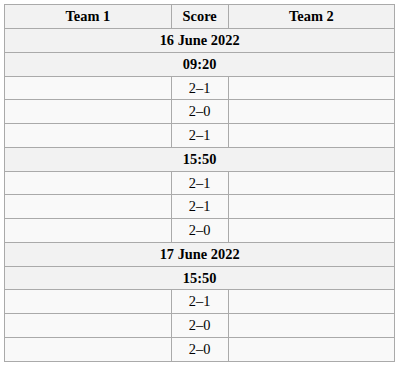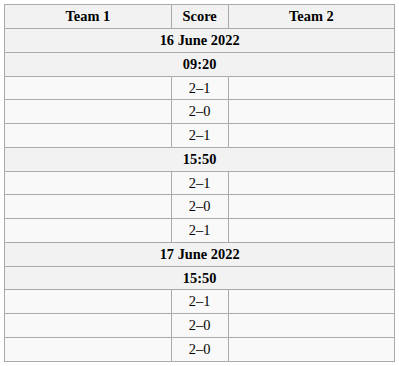(200, 206) 2–1 -> (200, 206) 2–0
(200, 230) 2–0 -> (200, 230) 2–1
